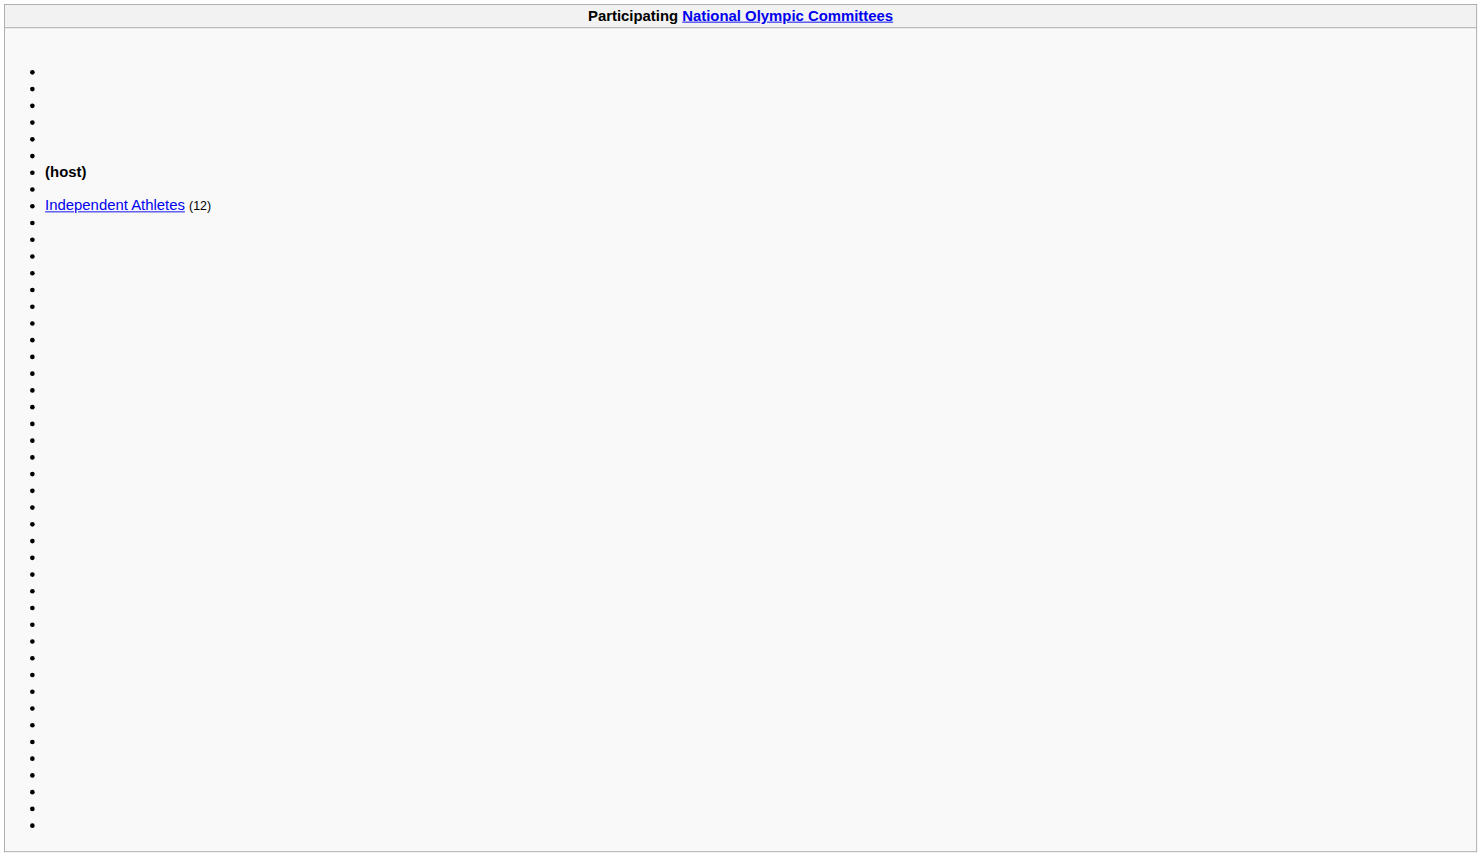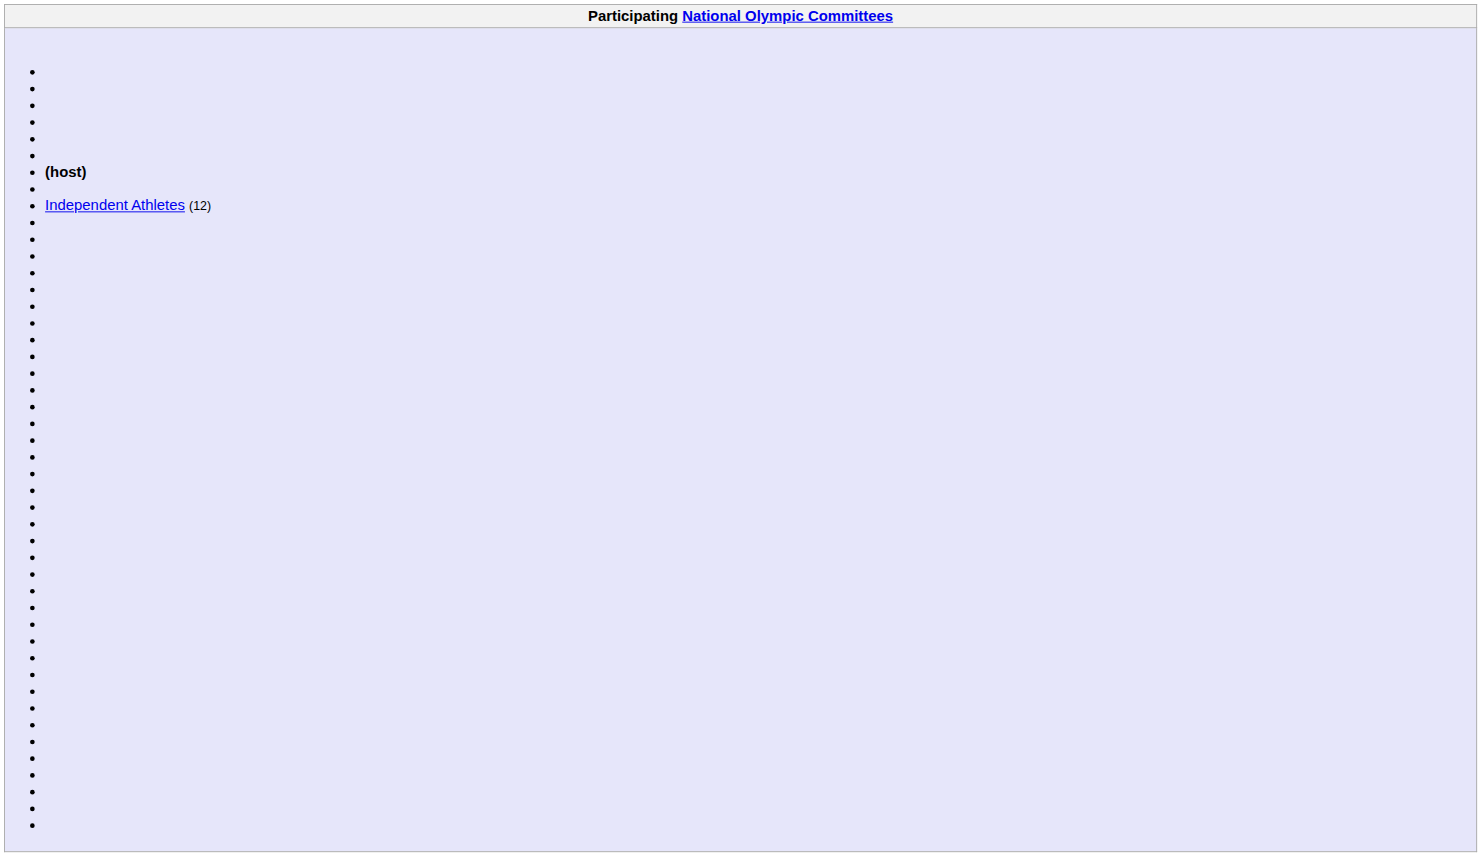(741, 448) no background -> (741, 448) lavender background
